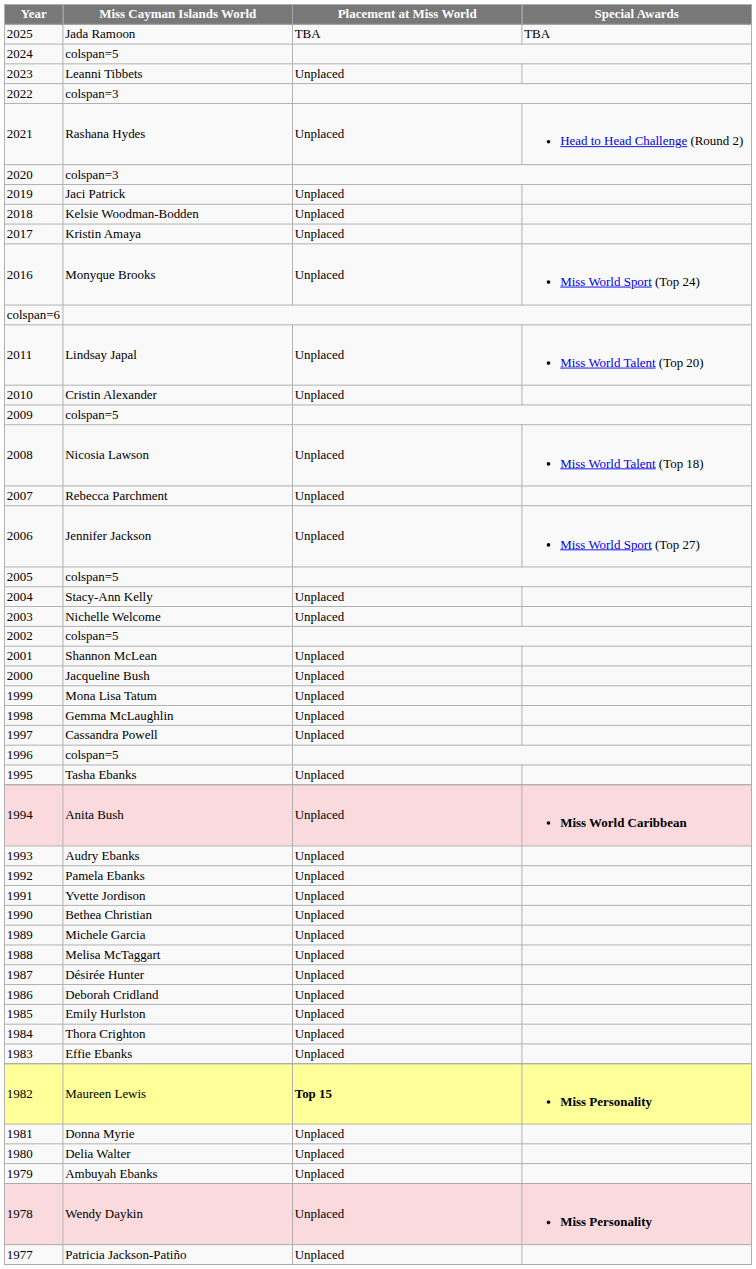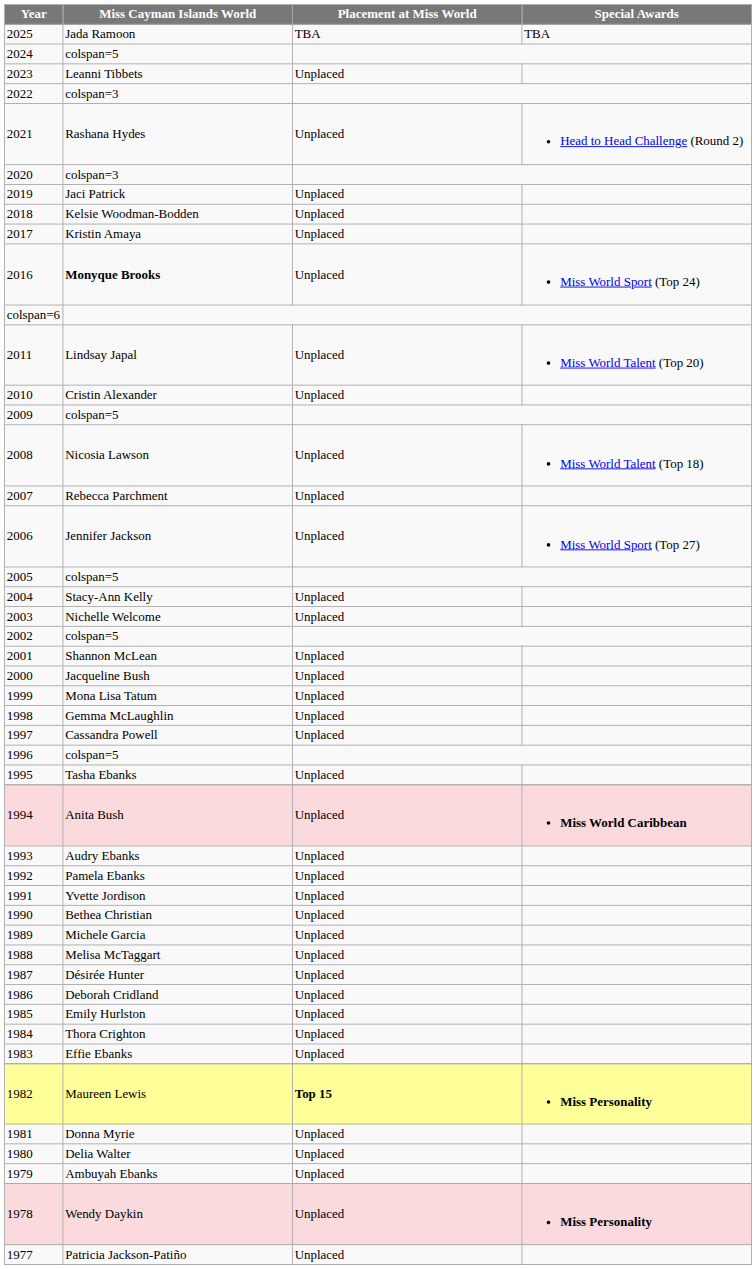(110, 274) normal -> (113, 274) bold
